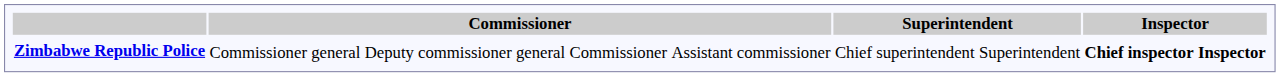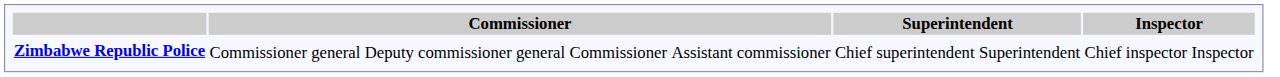(1139, 52) bold -> (1136, 52) normal
(1232, 52) bold -> (1223, 52) normal
